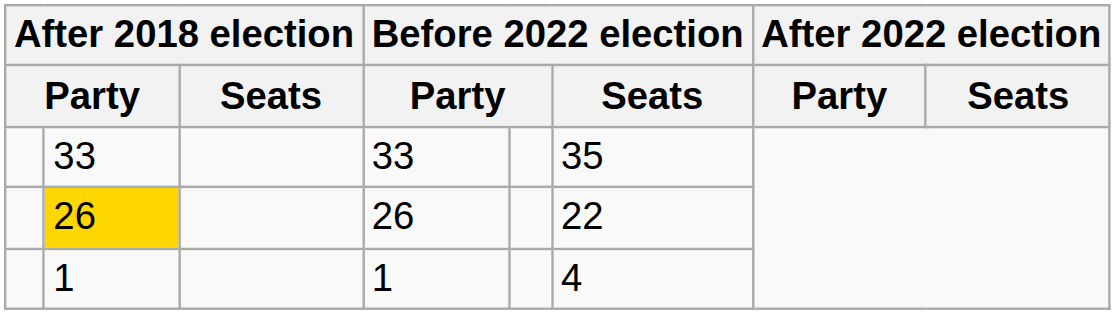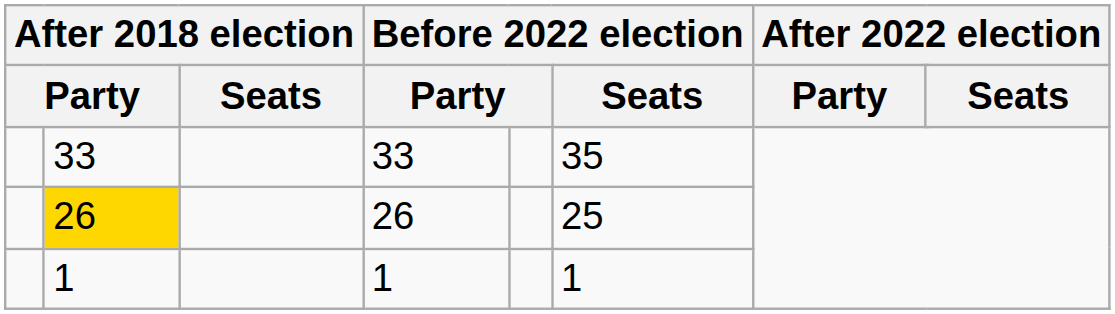(582, 216) 22 -> (582, 216) 25
(572, 277) 4 -> (572, 277) 1
